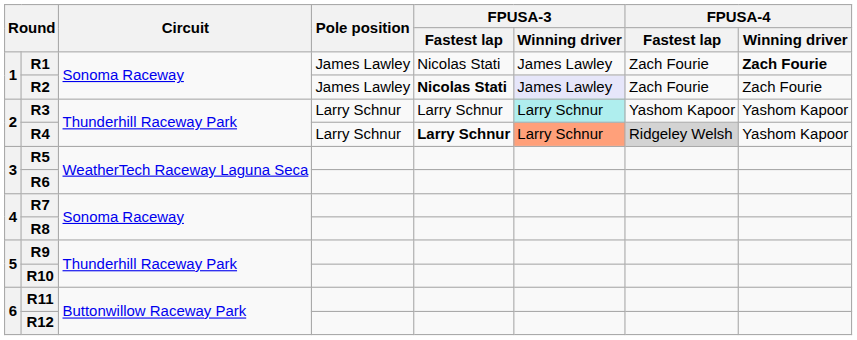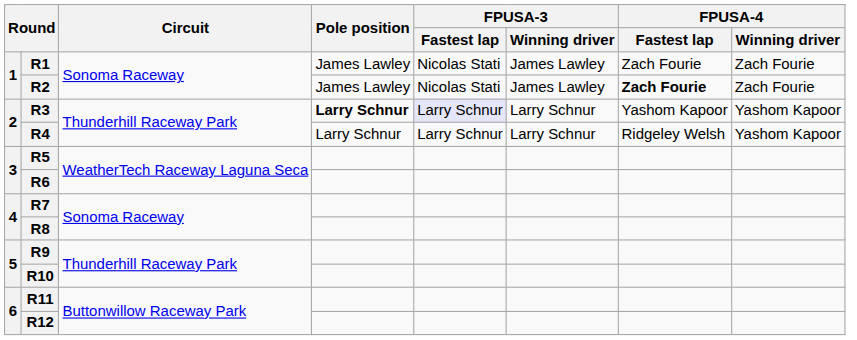(785, 63) bold -> (775, 63) normal
(462, 87) bold -> (459, 87) normal
(565, 87) lavender background -> (557, 87) no background
(669, 87) normal -> (664, 87) bold
(358, 110) normal -> (362, 110) bold
(460, 110) no background -> (460, 110) lavender background
(560, 110) paleturquoise background -> (553, 110) no background
(464, 134) bold -> (460, 134) normal
(560, 134) lightsalmon background -> (553, 134) no background
(681, 134) lightgrey background -> (673, 134) no background
